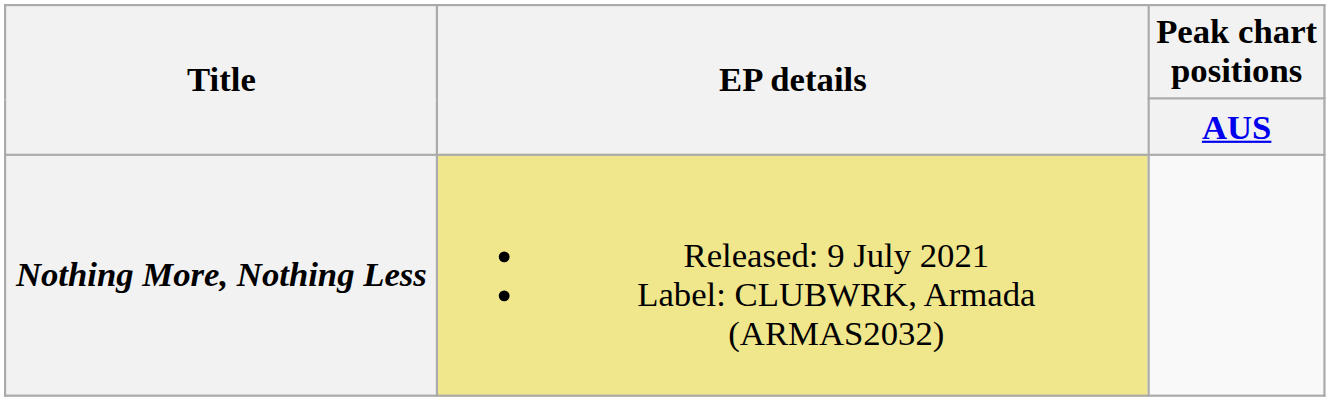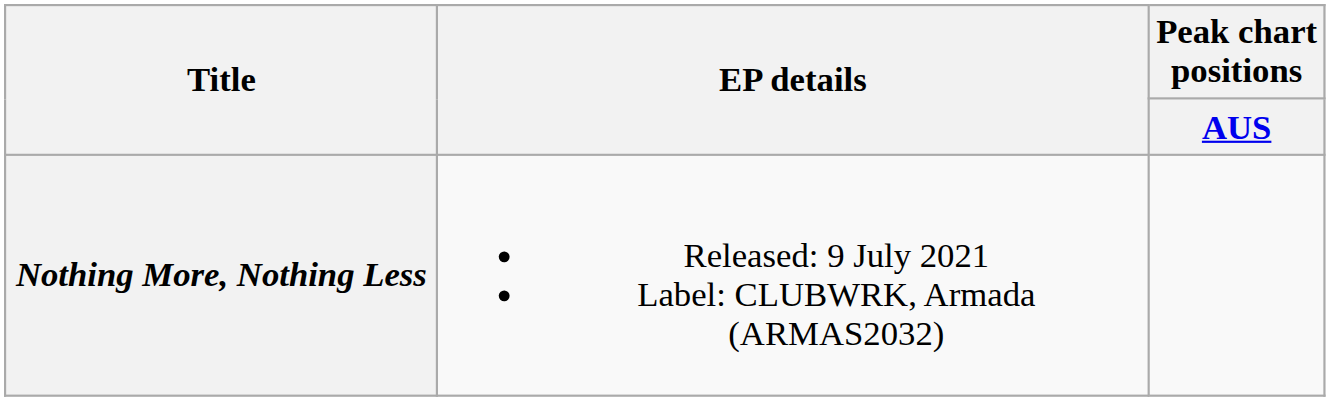(793, 295) khaki background -> (793, 295) no background
